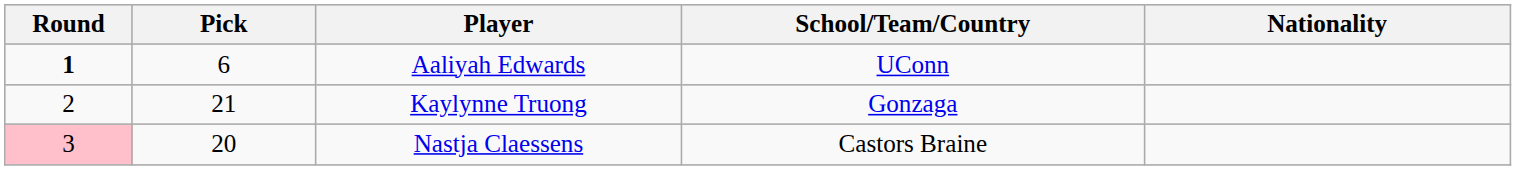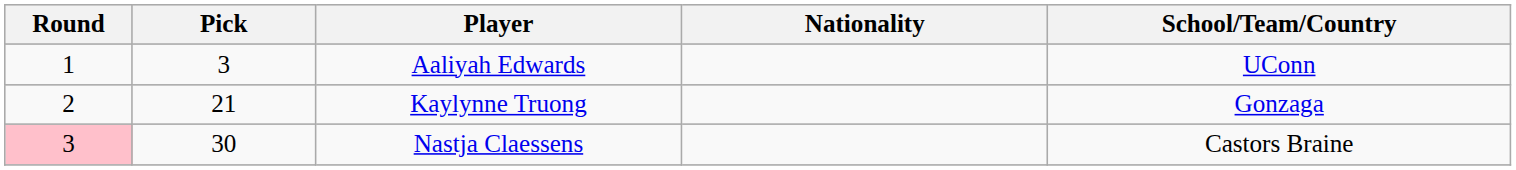columns swapped: (1327, 24) <-> (913, 24)
(68, 64) bold -> (68, 64) normal
(224, 64) 6 -> (224, 64) 3
(224, 143) 20 -> (224, 143) 30
